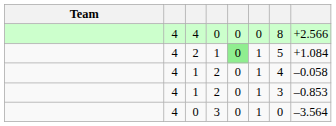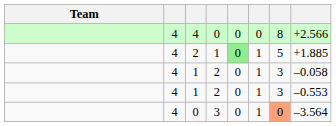(311, 53) +1.084 -> (311, 53) +1.885
(280, 72) 4 -> (280, 72) 3
(311, 92) –0.853 -> (311, 92) –0.553
(280, 111) no background -> (280, 111) lightsalmon background
